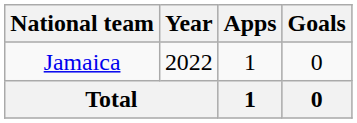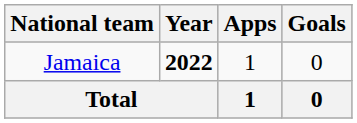(189, 61) normal -> (189, 61) bold
